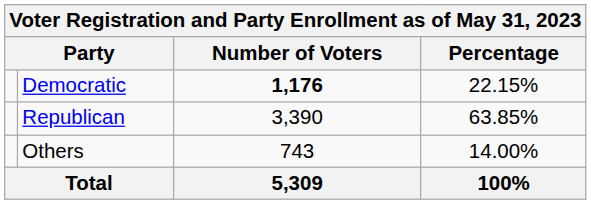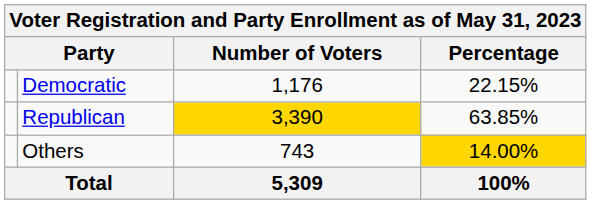(297, 85) bold -> (297, 85) normal
(297, 118) no background -> (297, 118) gold background
(504, 150) no background -> (504, 150) gold background
